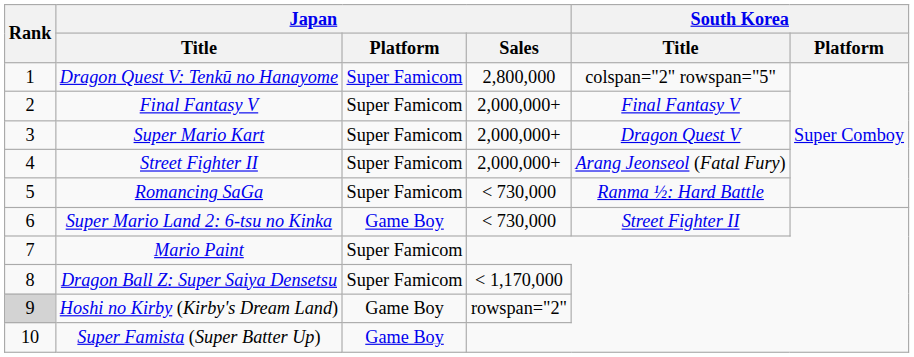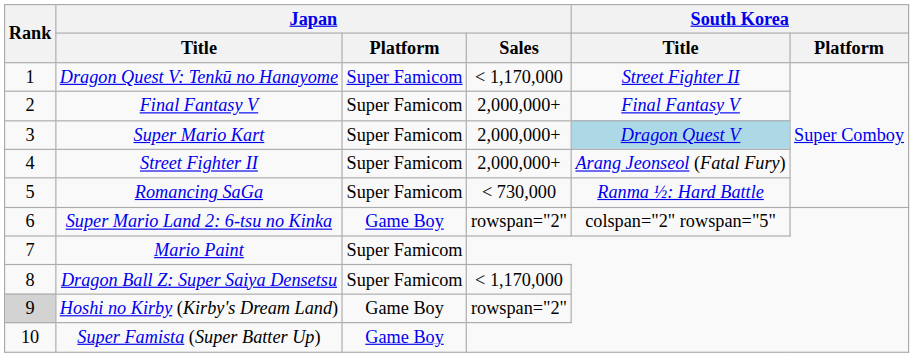(519, 76) 2,800,000 -> (519, 76) < 1,170,000
(681, 76) colspan="2" rowspan="5" -> (681, 76) Street Fighter II
(681, 134) no background -> (681, 134) lightblue background
(519, 221) < 730,000 -> (519, 221) rowspan="2"
(681, 221) Street Fighter II -> (681, 221) colspan="2" rowspan="5"
